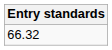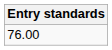(23, 34) 66.32 -> (23, 34) 76.00
